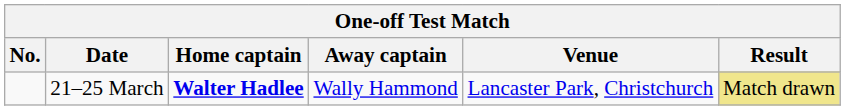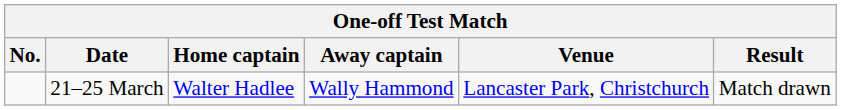(239, 88) bold -> (234, 88) normal
(779, 88) khaki background -> (775, 88) no background
